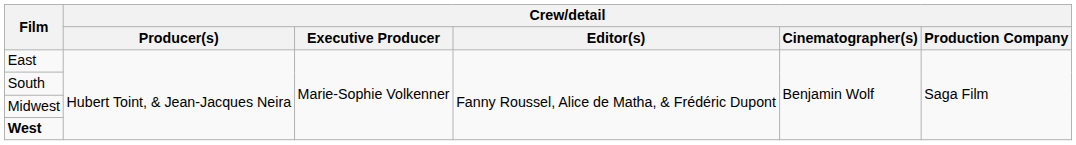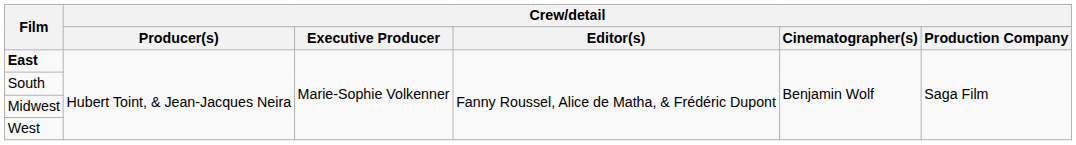(22, 60) normal -> (23, 60) bold
(25, 128) bold -> (24, 128) normal
